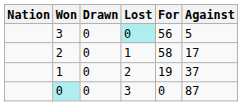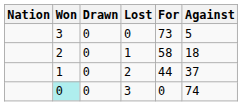(127, 33) paleturquoise background -> (127, 33) no background
(165, 33) 56 -> (165, 33) 73
(192, 53) 17 -> (192, 53) 18
(165, 72) 19 -> (165, 72) 44
(192, 91) 87 -> (192, 91) 74
